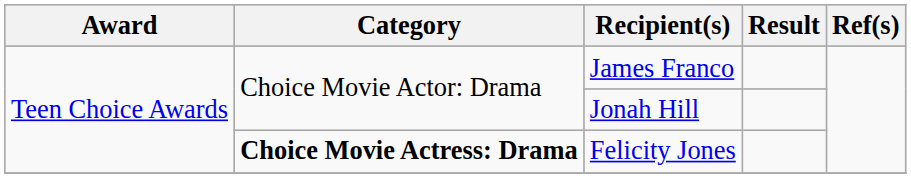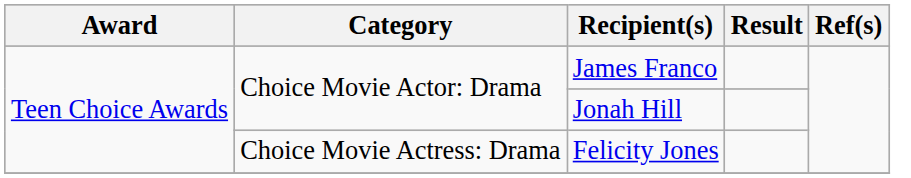(409, 151) bold -> (400, 151) normal
